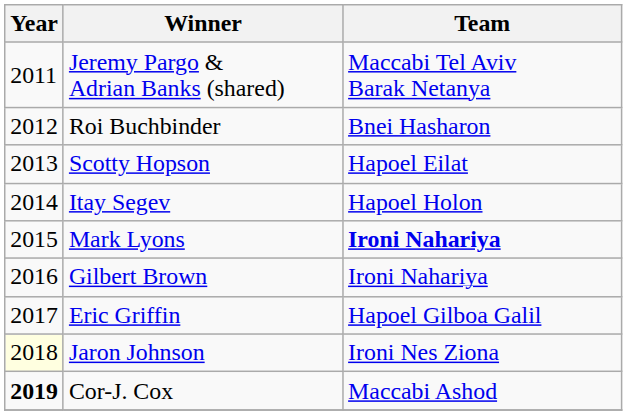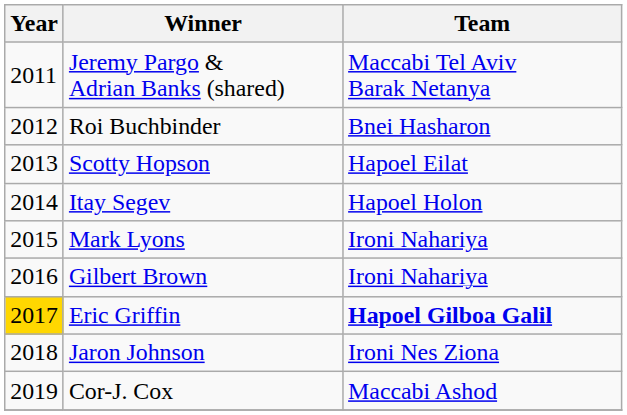(424, 239) bold -> (418, 239) normal
(34, 314) no background -> (34, 314) gold background
(445, 314) normal -> (450, 314) bold
(34, 352) lightyellow background -> (34, 352) no background
(34, 390) bold -> (34, 390) normal
